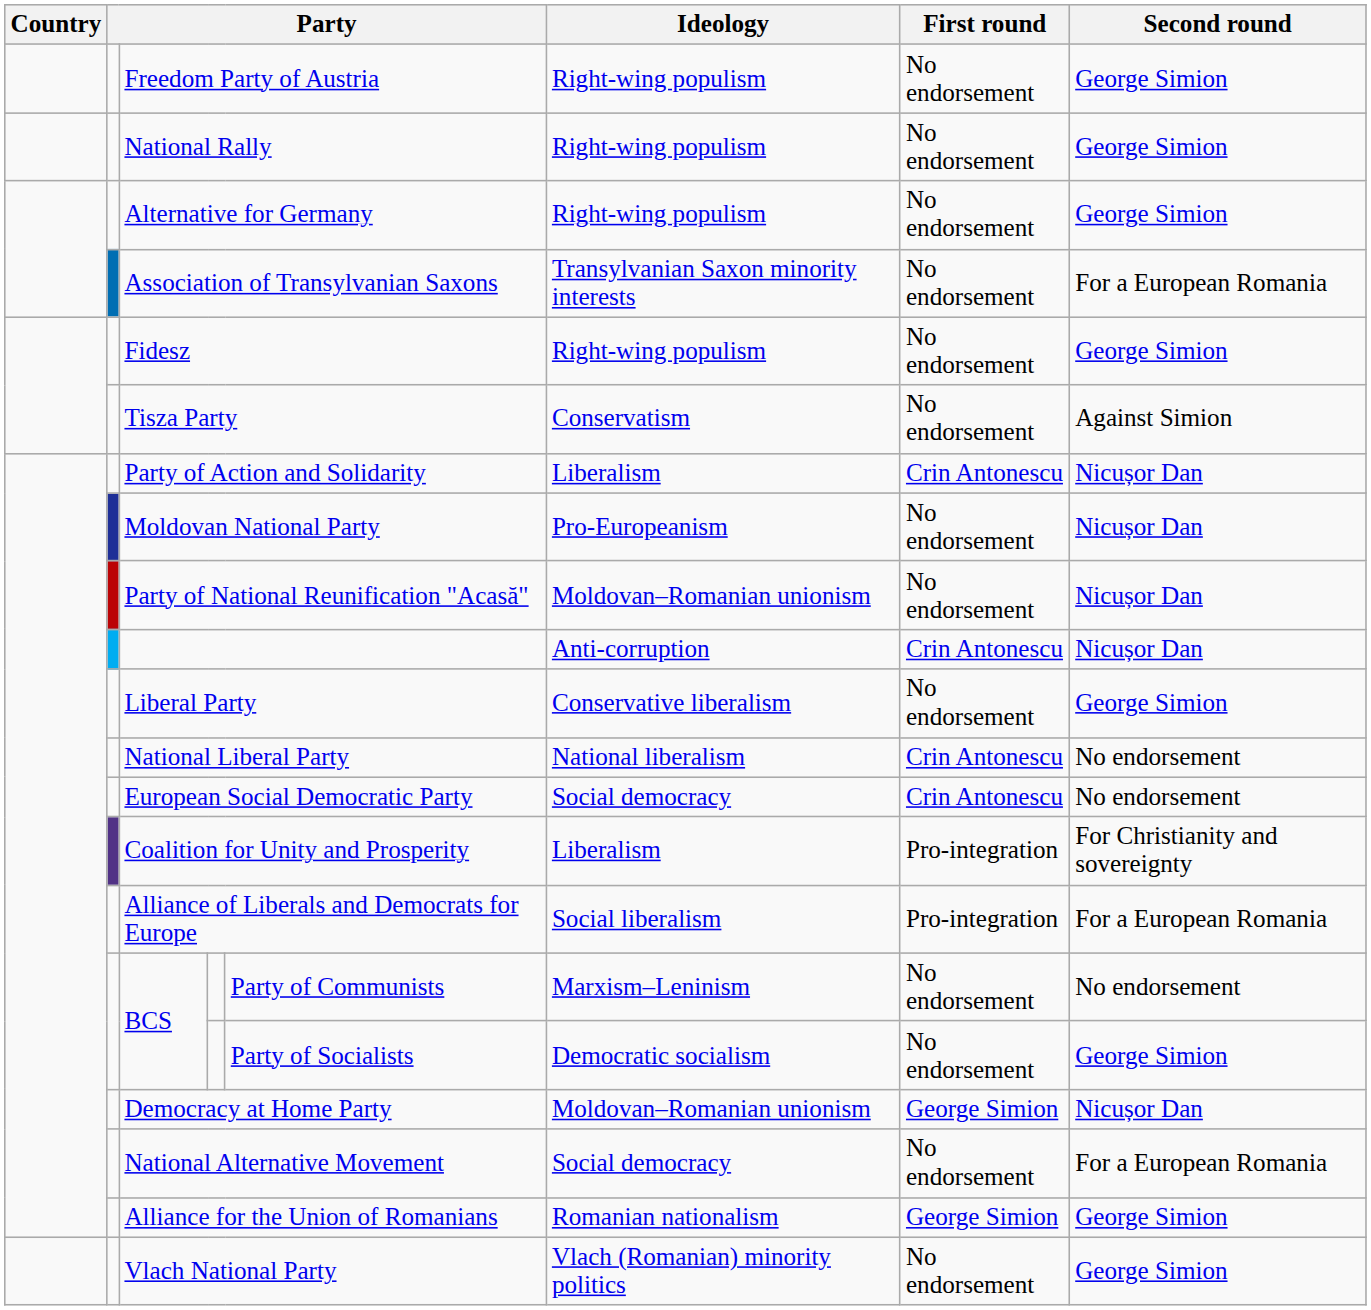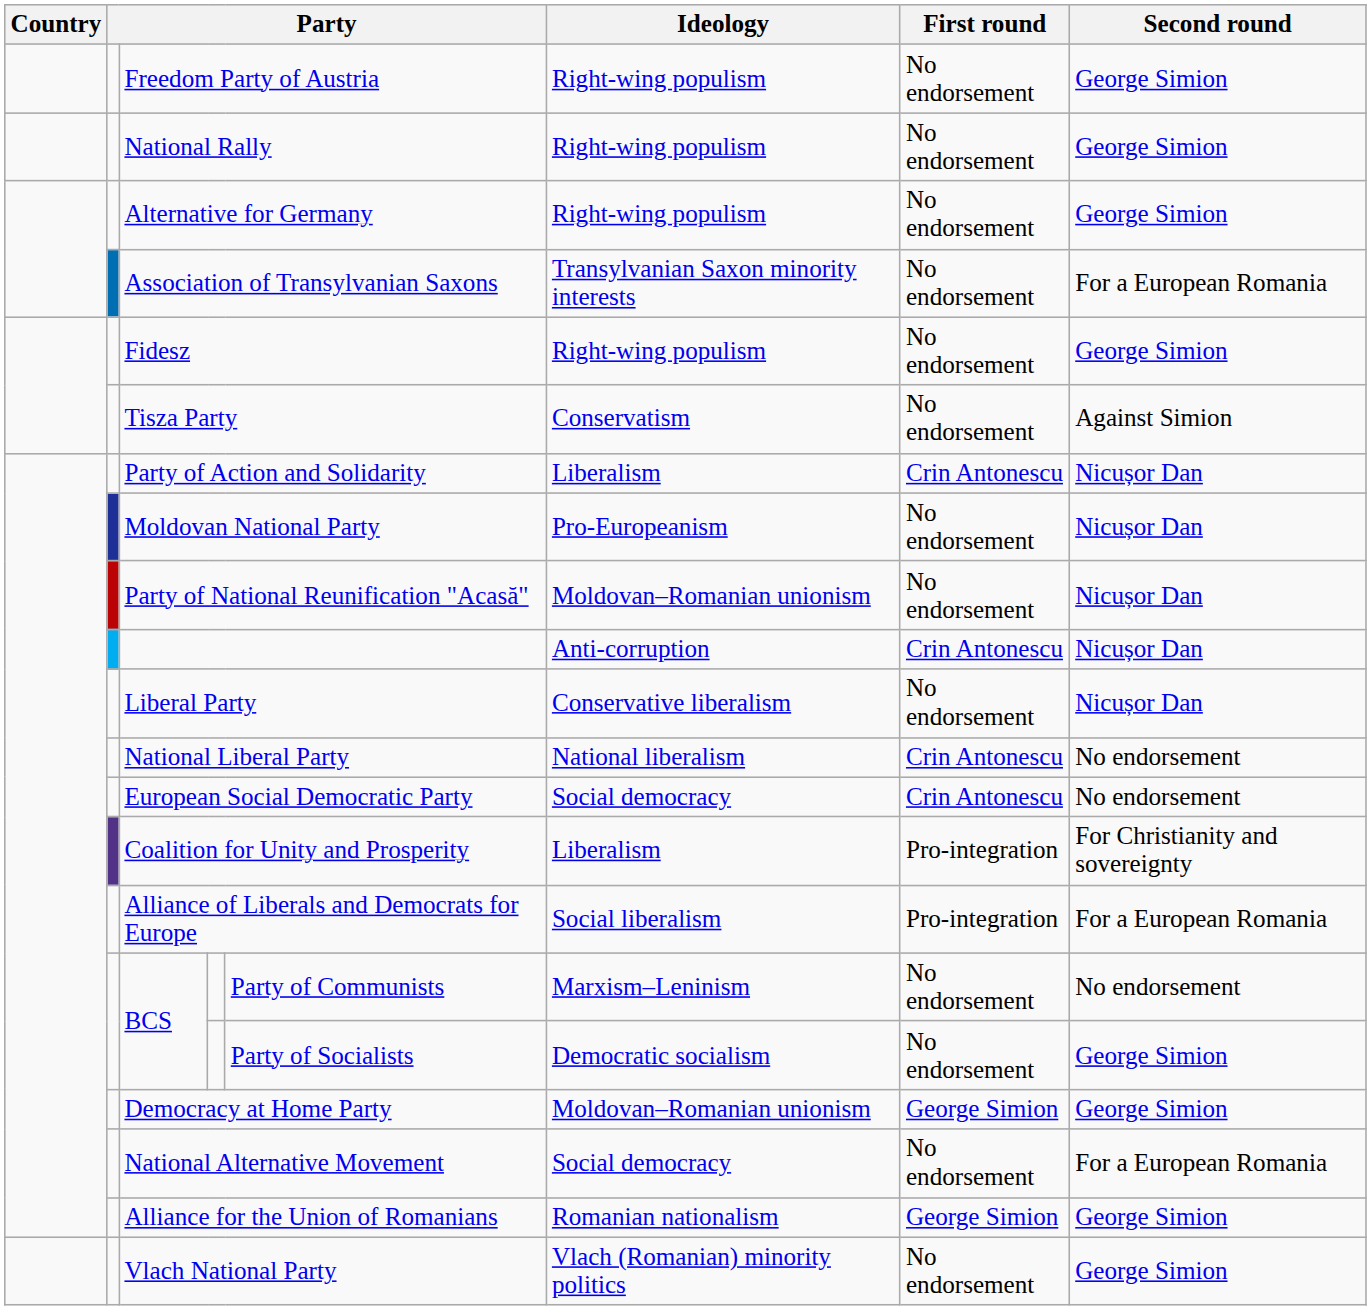(1151, 702) George Simion -> (1139, 702) Nicușor Dan
(1139, 1108) Nicușor Dan -> (1151, 1108) George Simion
